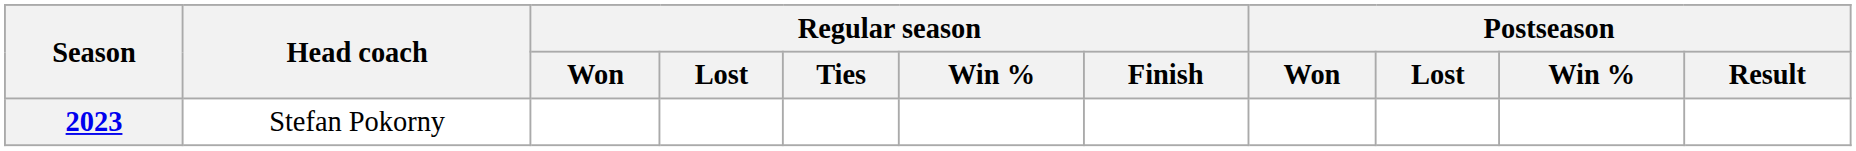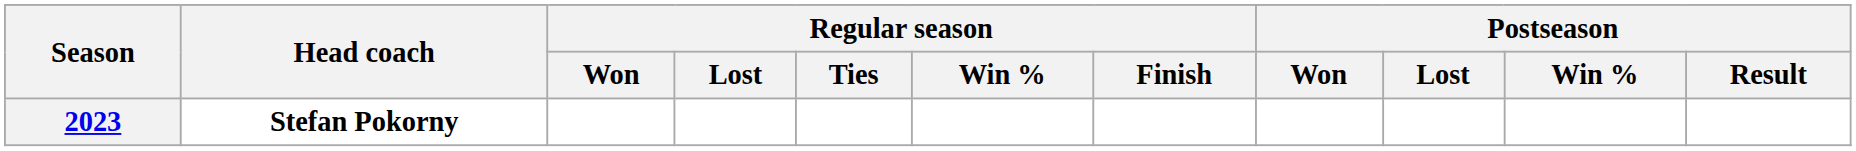(357, 121) normal -> (364, 121) bold
